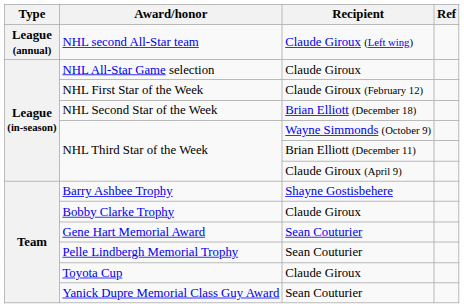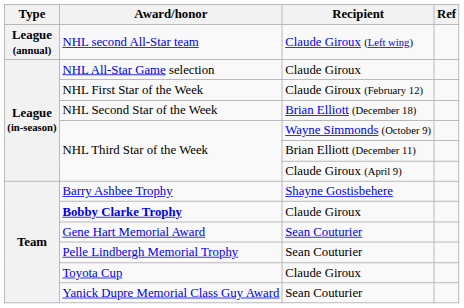(118, 211) normal -> (122, 211) bold
